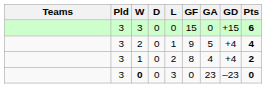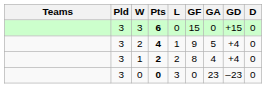columns swapped: (157, 12) <-> (251, 12)
(140, 75) bold -> (140, 75) normal
